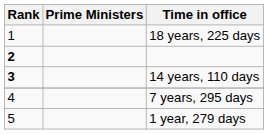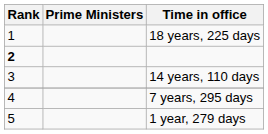(11, 77) bold -> (11, 77) normal
